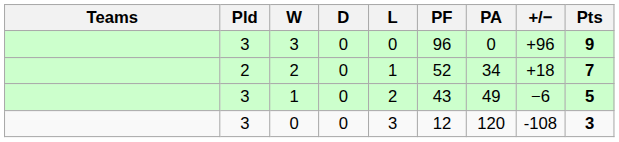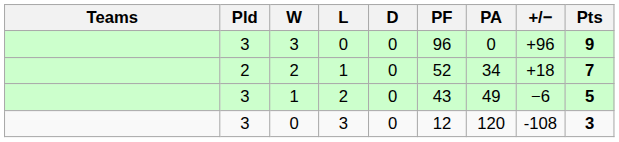columns swapped: (343, 17) <-> (393, 17)
